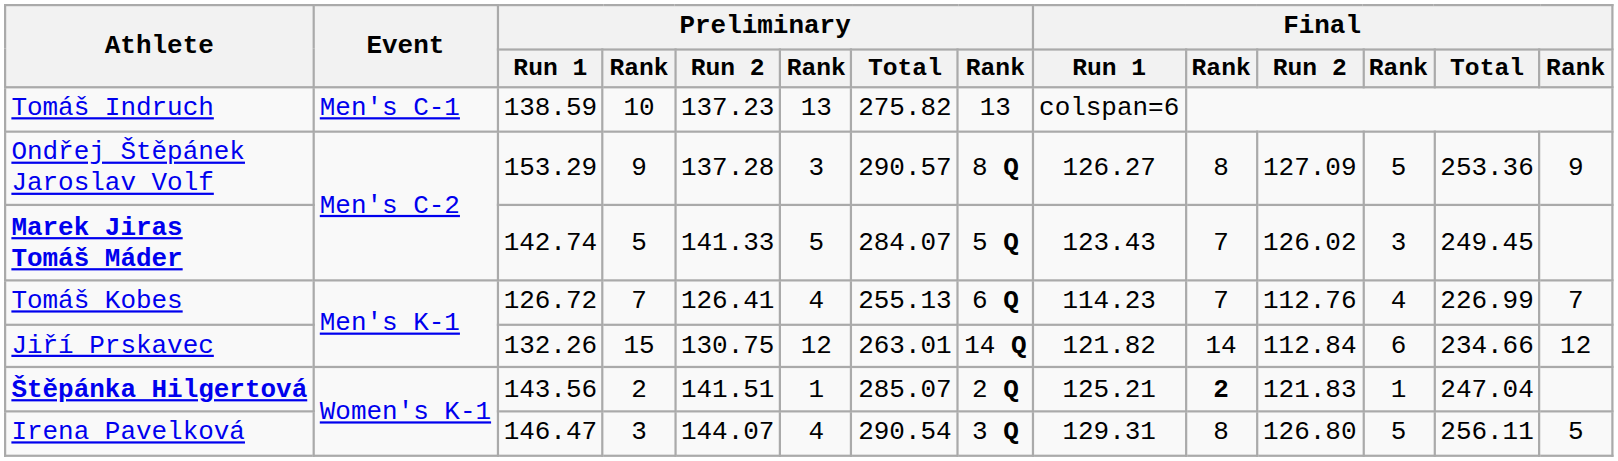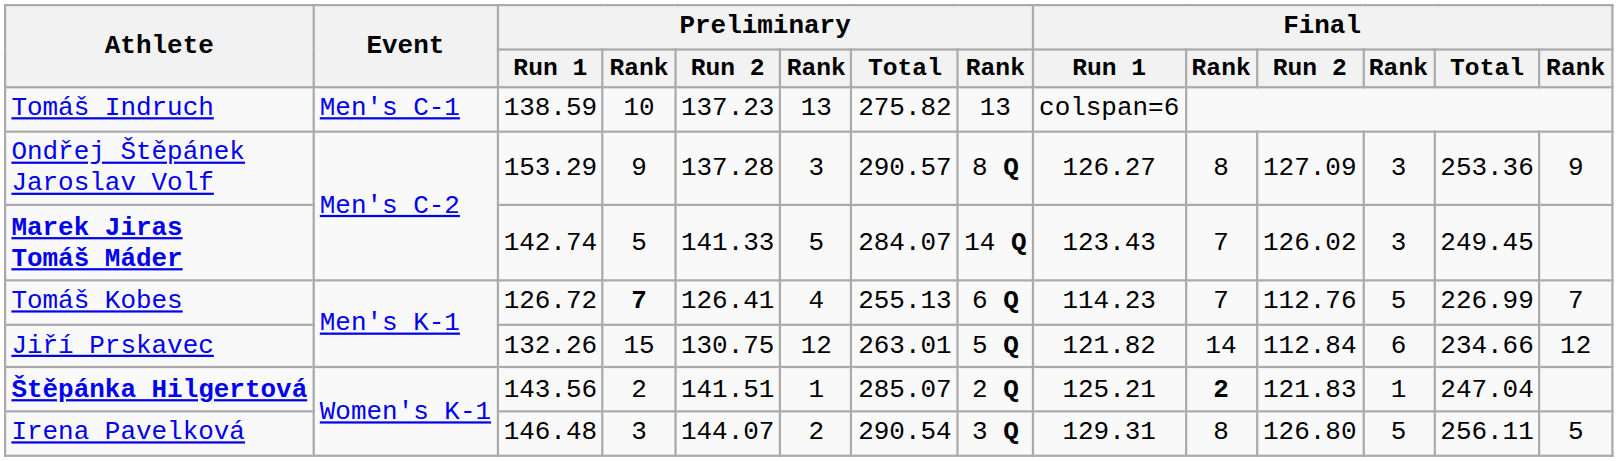(1398, 168) 5 -> (1398, 168) 3
(995, 243) 5 Q -> (995, 243) 14 Q
(639, 302) normal -> (639, 302) bold
(1398, 302) 4 -> (1398, 302) 5
(995, 346) 14 Q -> (995, 346) 5 Q
(550, 433) 146.47 -> (550, 433) 146.48
(816, 433) 4 -> (816, 433) 2
